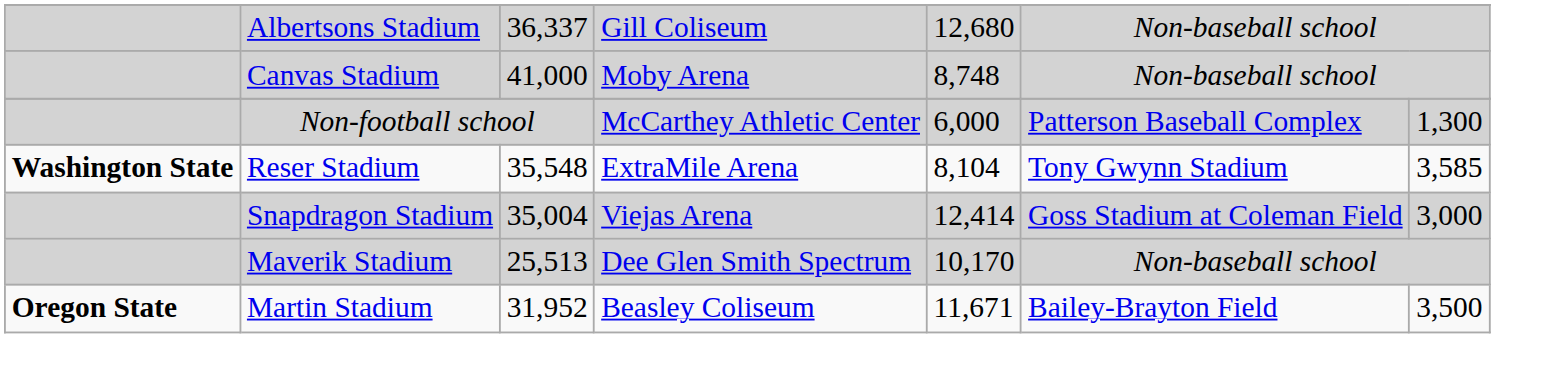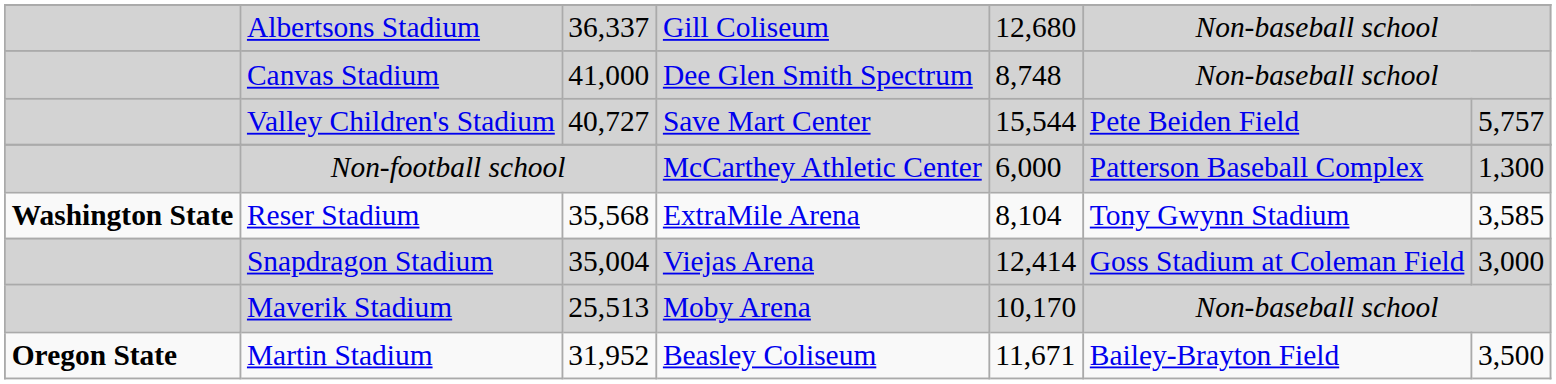(675, 74) Moby Arena -> (818, 74) Dee Glen Smith Spectrum
+ row: (401, 121)
(547, 167) 35,548 -> (609, 214) 35,568
(756, 261) Dee Glen Smith Spectrum -> (737, 307) Moby Arena
